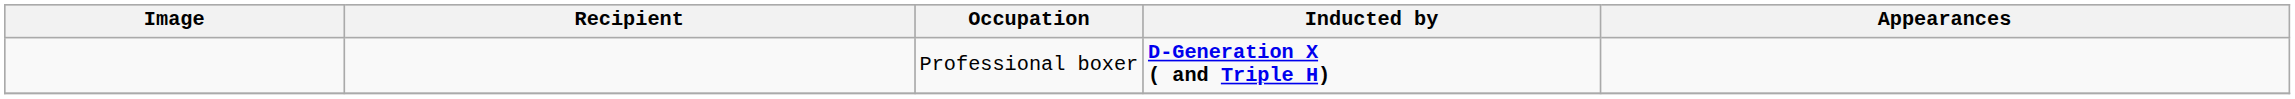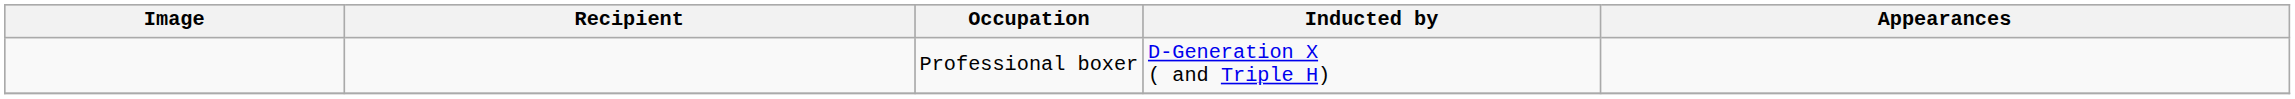(1239, 66) bold -> (1239, 66) normal
